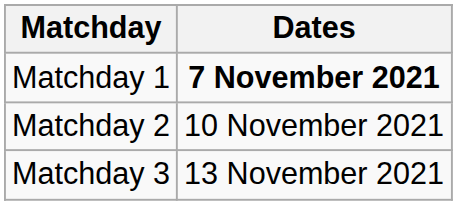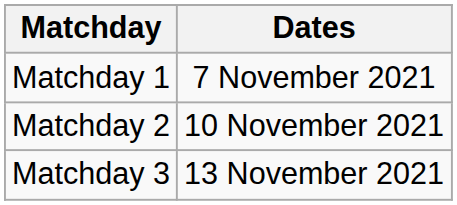(314, 77) bold -> (314, 77) normal
